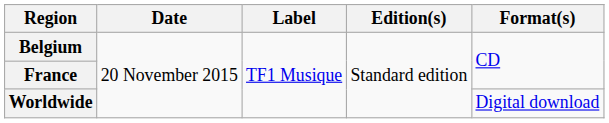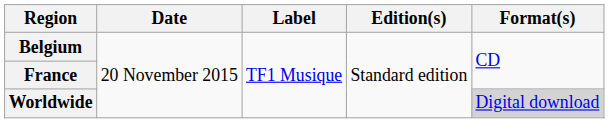(537, 103) no background -> (537, 103) lightgrey background
